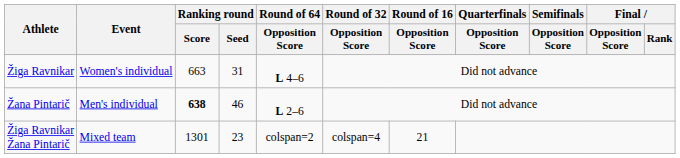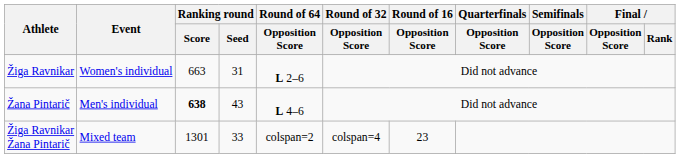(290, 78) L 4–6 -> (290, 78) L 2–6
(238, 104) 46 -> (238, 104) 43
(290, 111) L 2–6 -> (290, 111) L 4–6
(238, 137) 23 -> (238, 137) 33
(422, 137) 21 -> (422, 137) 23
